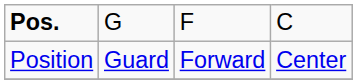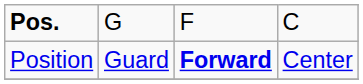(223, 60) normal -> (226, 60) bold
